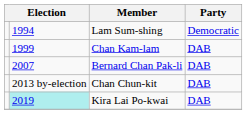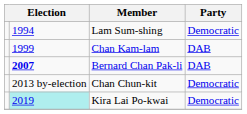(23, 65) normal -> (23, 65) bold
(199, 83) DAB -> (213, 83) Democratic
(199, 100) DAB -> (213, 100) Democratic
